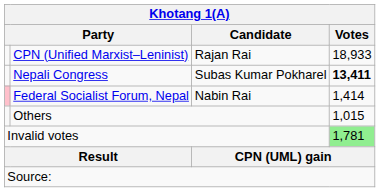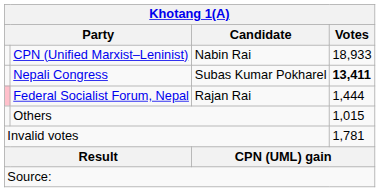(223, 55) Rajan Rai -> (223, 55) Nabin Rai
(223, 95) Nabin Rai -> (223, 95) Rajan Rai
(348, 95) 1,414 -> (348, 95) 1,444
(348, 136) lightgreen background -> (348, 136) no background
